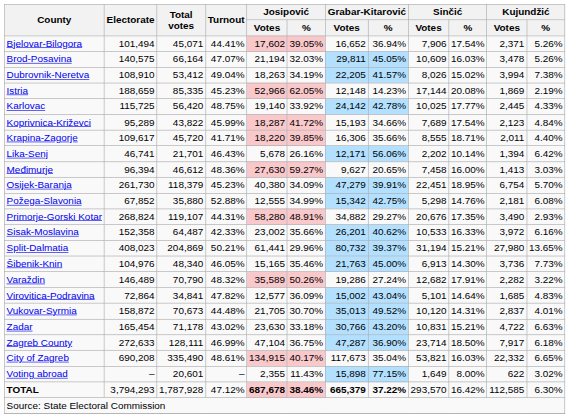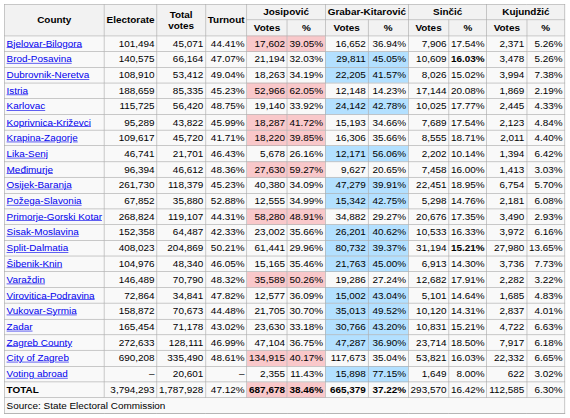(468, 59) normal -> (468, 59) bold
(468, 248) normal -> (468, 248) bold
